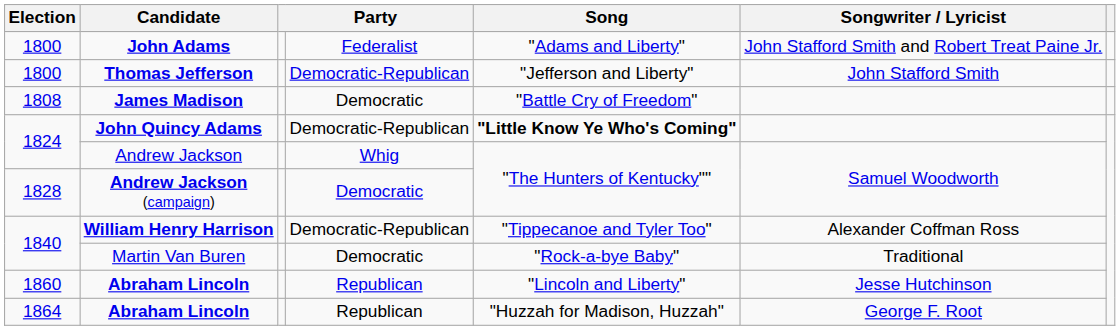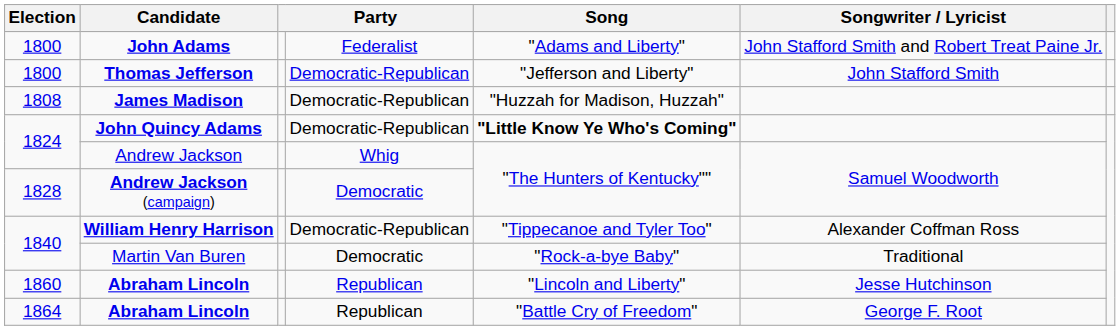(379, 100) Democratic -> (379, 100) Democratic-Republican
(607, 100) "Battle Cry of Freedom" -> (607, 100) "Huzzah for Madison, Huzzah"
(607, 311) "Huzzah for Madison, Huzzah" -> (607, 311) "Battle Cry of Freedom"
